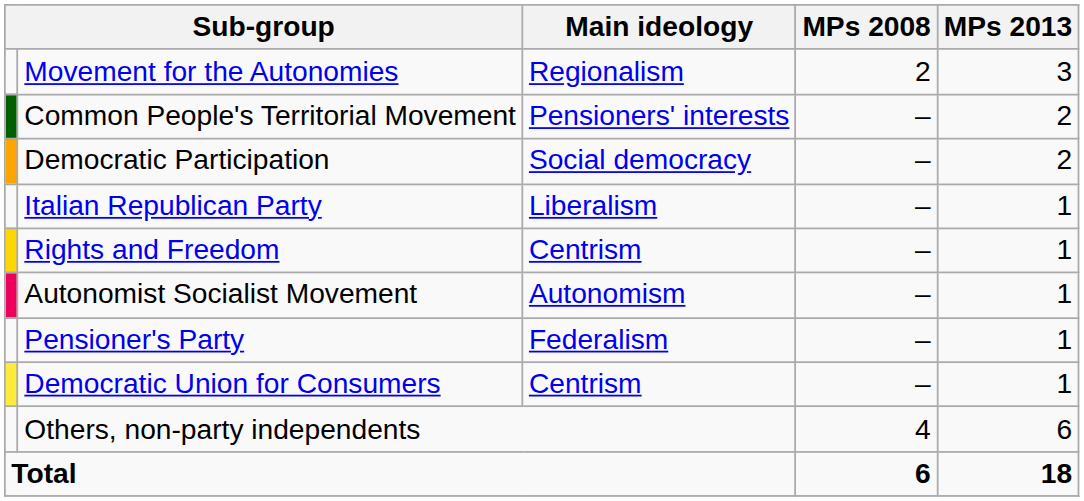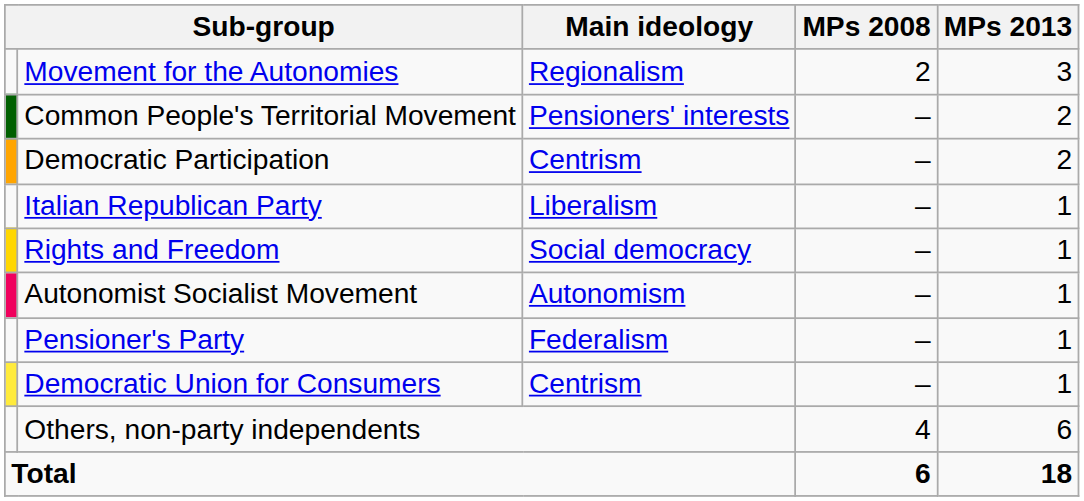(640, 160) Social democracy -> (585, 160) Centrism
(585, 250) Centrism -> (640, 250) Social democracy
